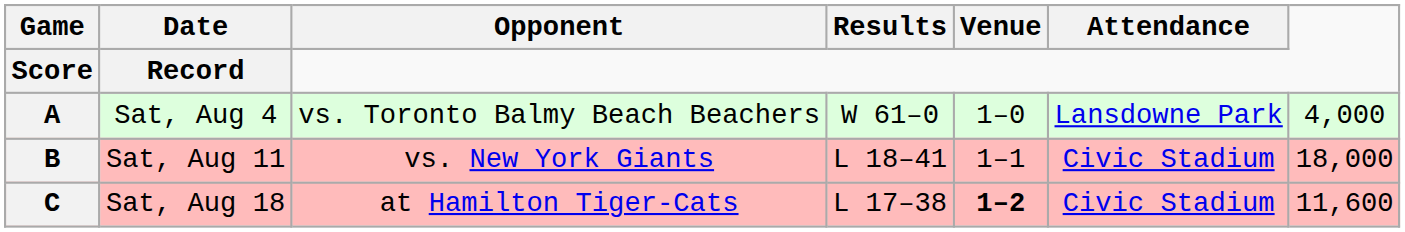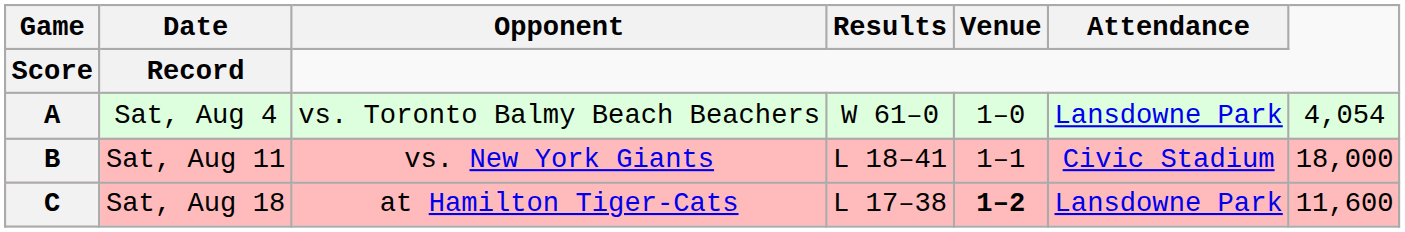(1345, 116) 4,000 -> (1345, 116) 4,054
(1169, 204) Civic Stadium -> (1169, 204) Lansdowne Park
